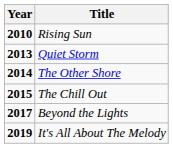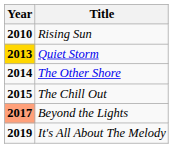(20, 53) no background -> (20, 53) gold background
(20, 113) no background -> (20, 113) lightsalmon background
